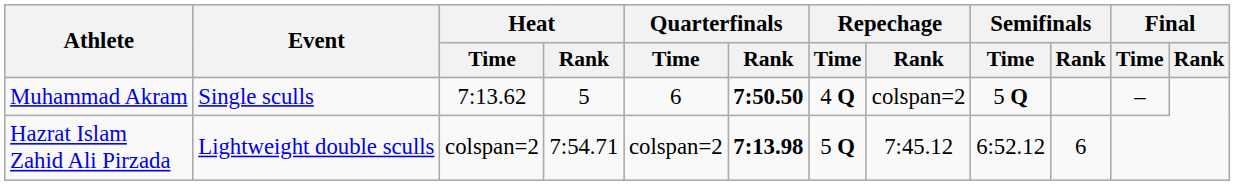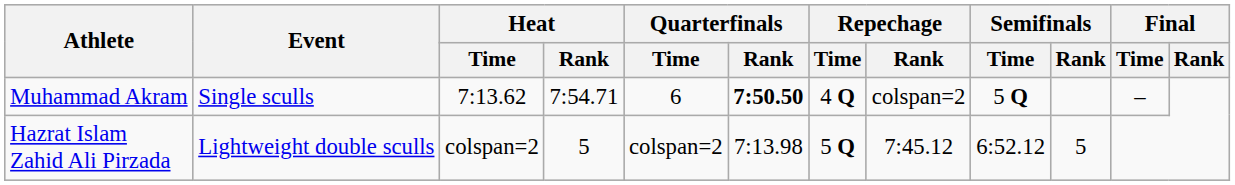(584, 96) 5 -> (584, 96) 7:54.71
(584, 147) 7:54.71 -> (584, 147) 5
(768, 147) bold -> (768, 147) normal
(1081, 147) 6 -> (1081, 147) 5
